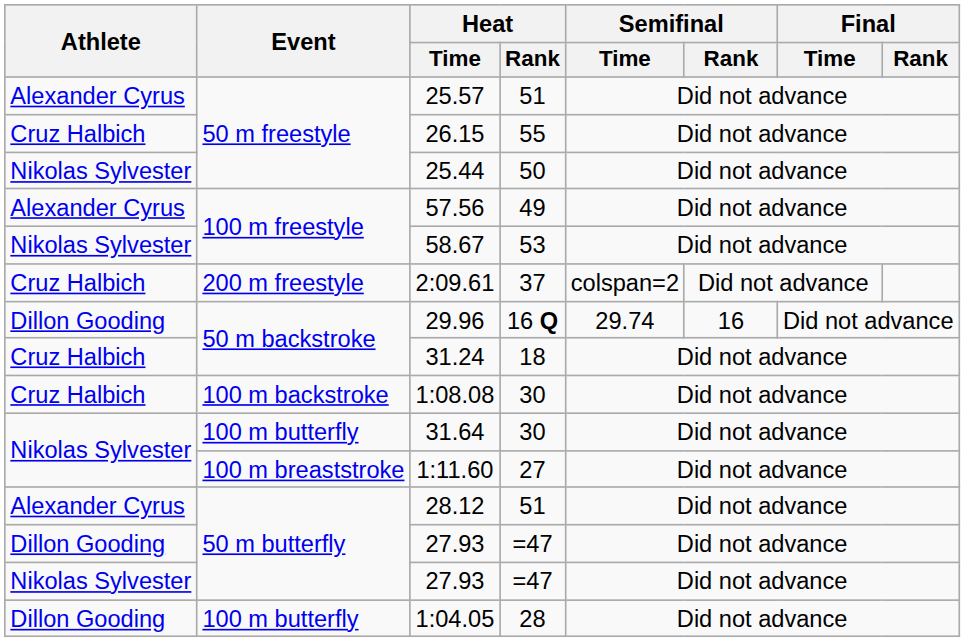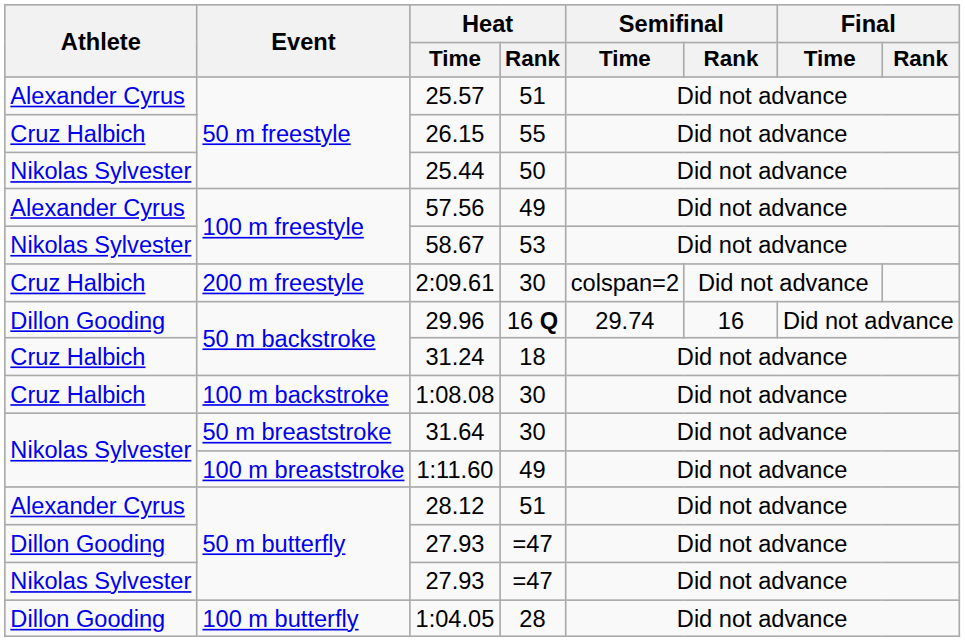(533, 283) 37 -> (533, 283) 30
(280, 432) 100 m butterfly -> (297, 432) 50 m breaststroke
(533, 469) 27 -> (533, 469) 49
